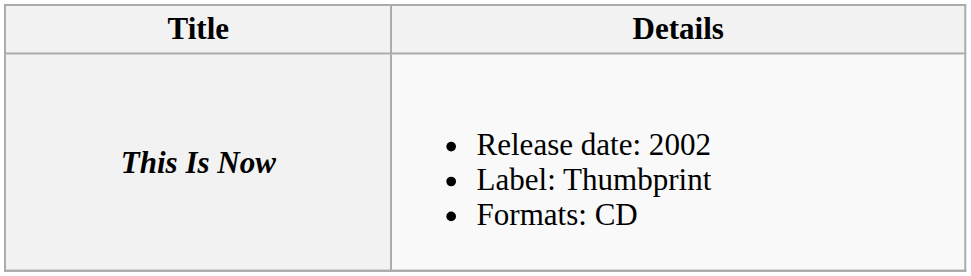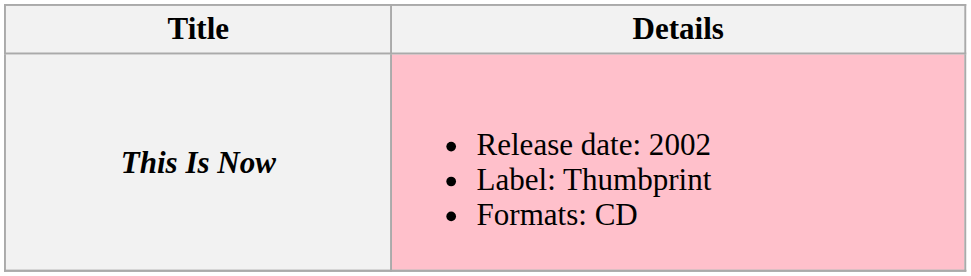(678, 180) no background -> (678, 180) pink background
